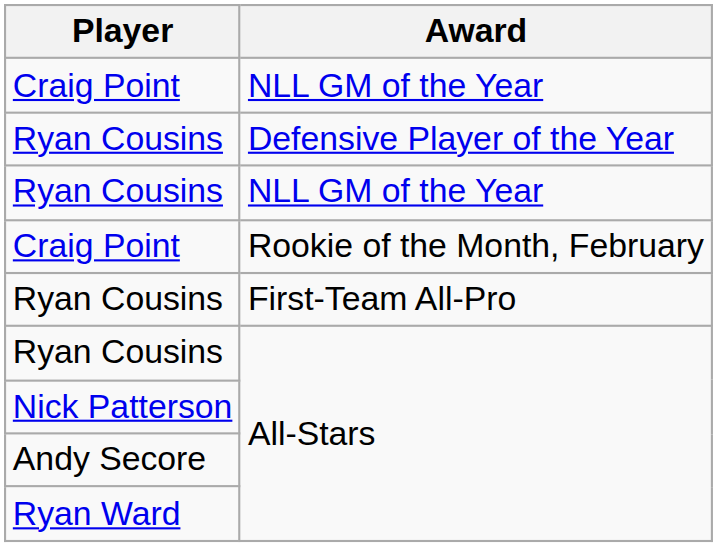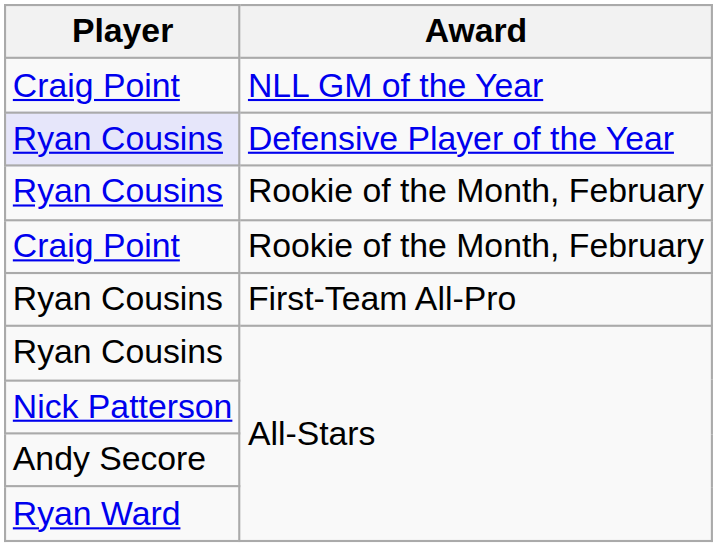(118, 138) no background -> (118, 138) lavender background
(396, 191) NLL GM of the Year -> (476, 191) Rookie of the Month, February
